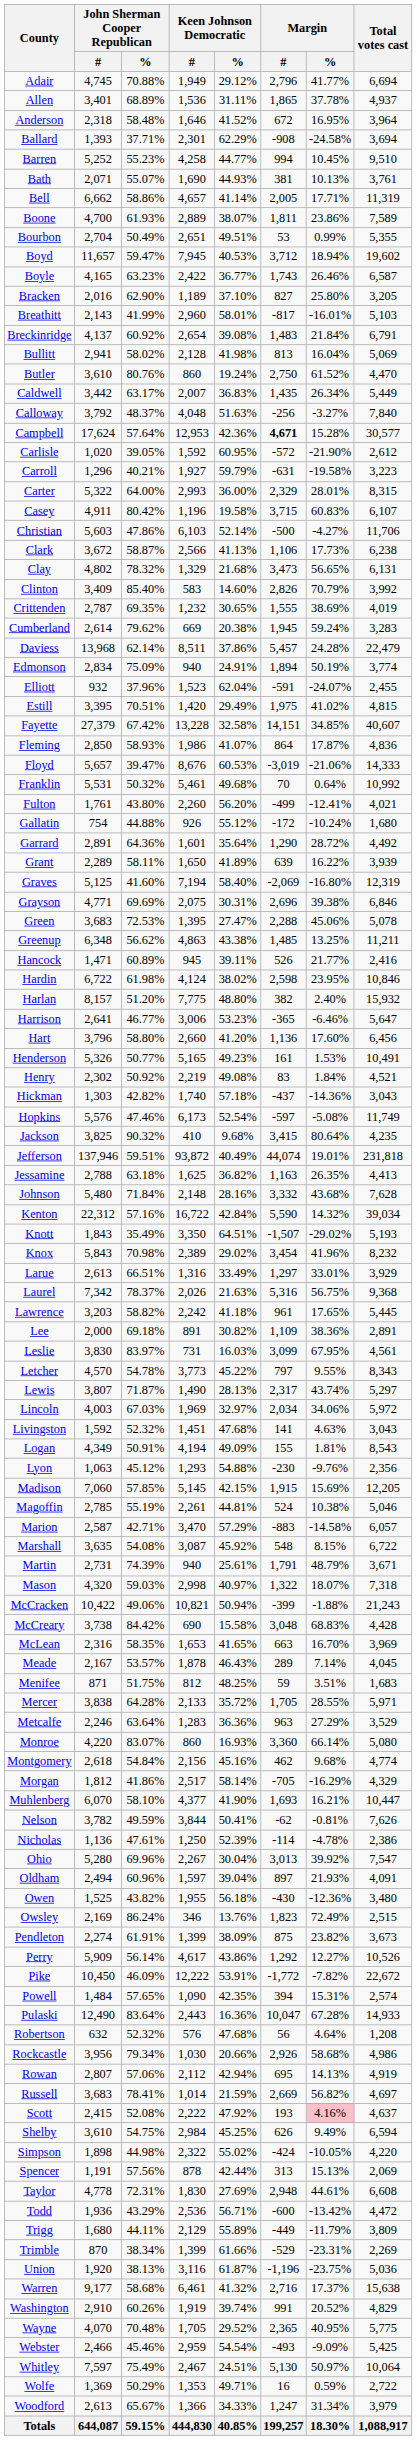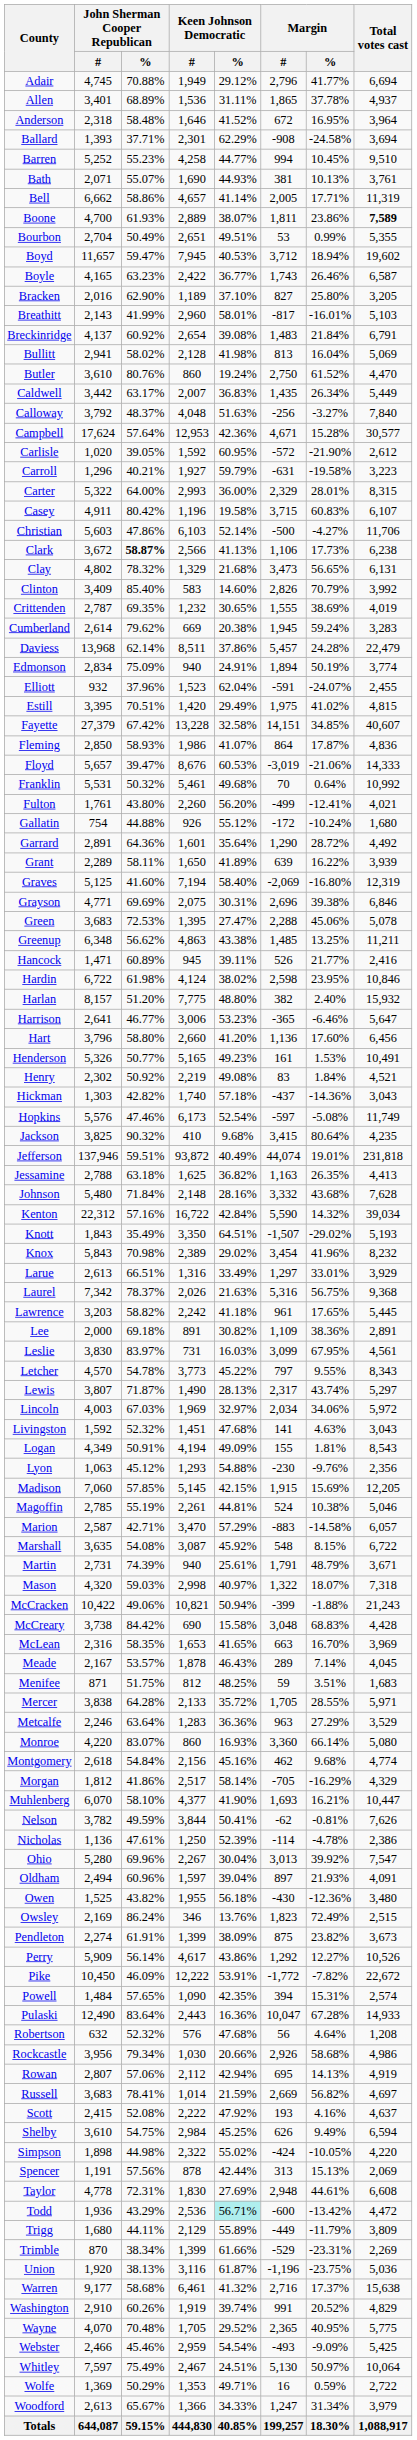(383, 217) normal -> (383, 217) bold
(283, 432) bold -> (283, 432) normal
(145, 549) normal -> (145, 549) bold
(330, 2113) pink background -> (330, 2113) no background
(238, 2210) no background -> (238, 2210) paleturquoise background
